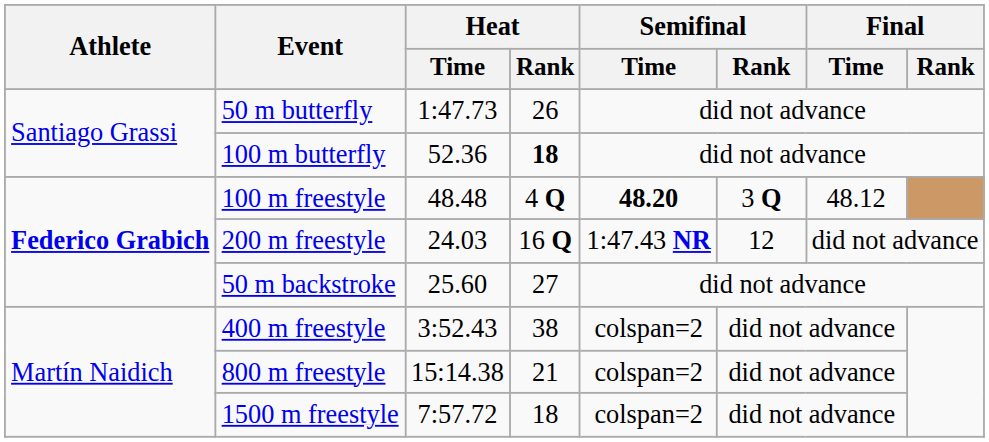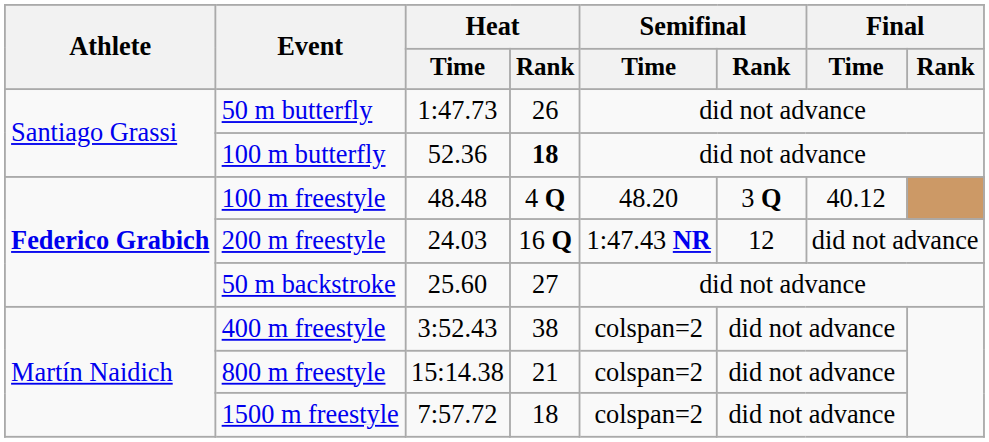(649, 198) bold -> (649, 198) normal
(856, 198) 48.12 -> (856, 198) 40.12
